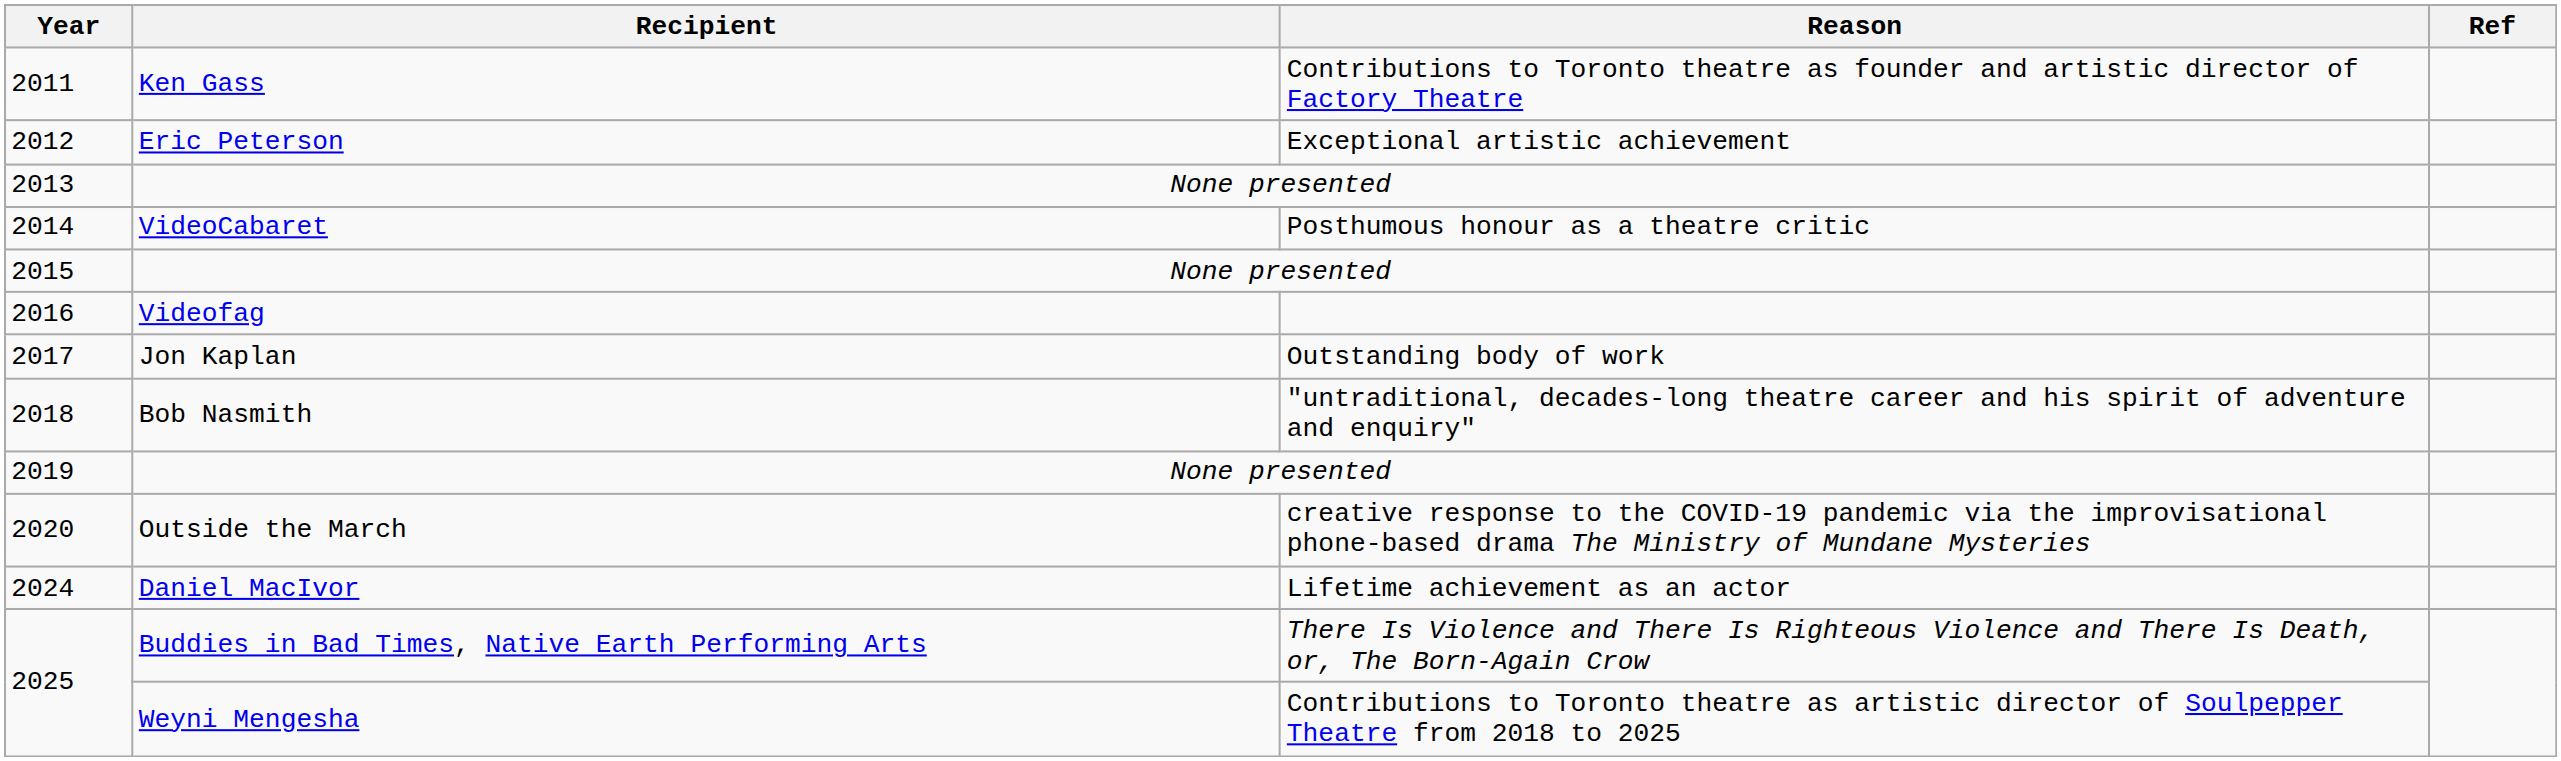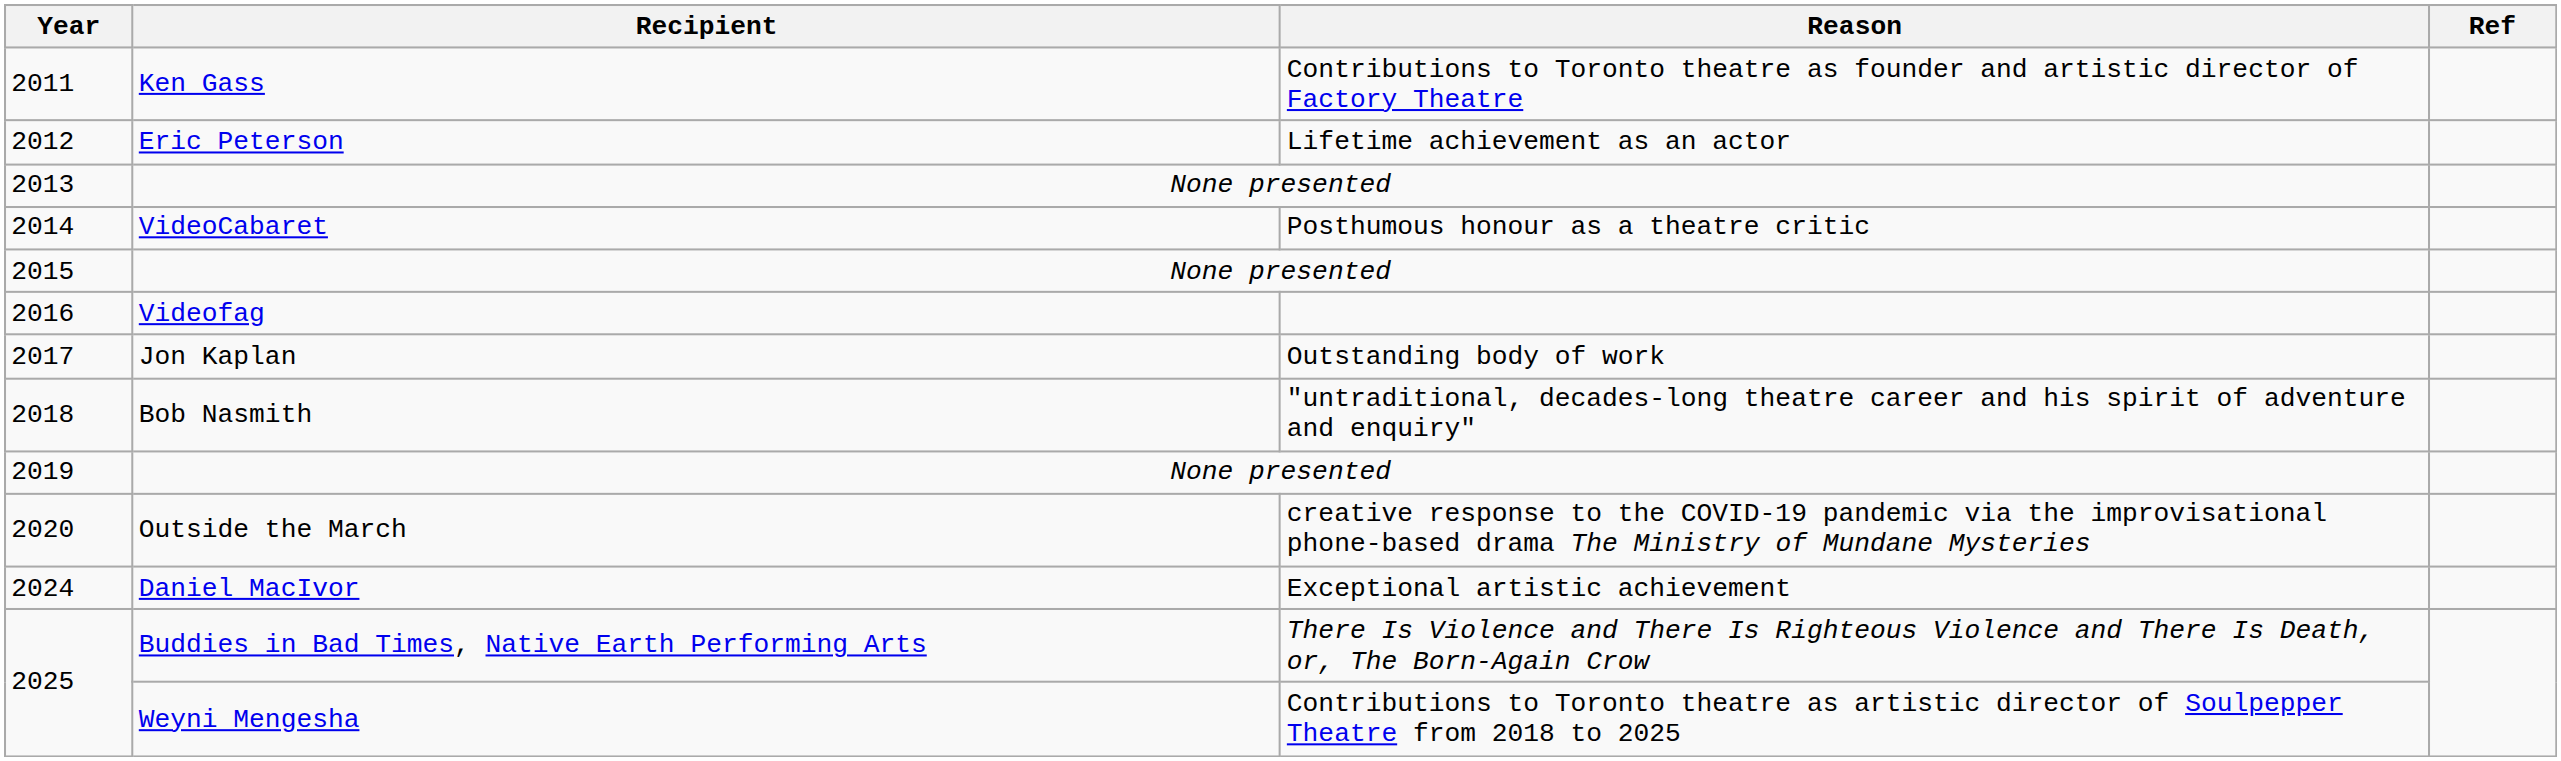(1539, 142) Exceptional artistic achievement -> (1539, 142) Lifetime achievement as an actor
(1539, 588) Lifetime achievement as an actor -> (1539, 588) Exceptional artistic achievement
